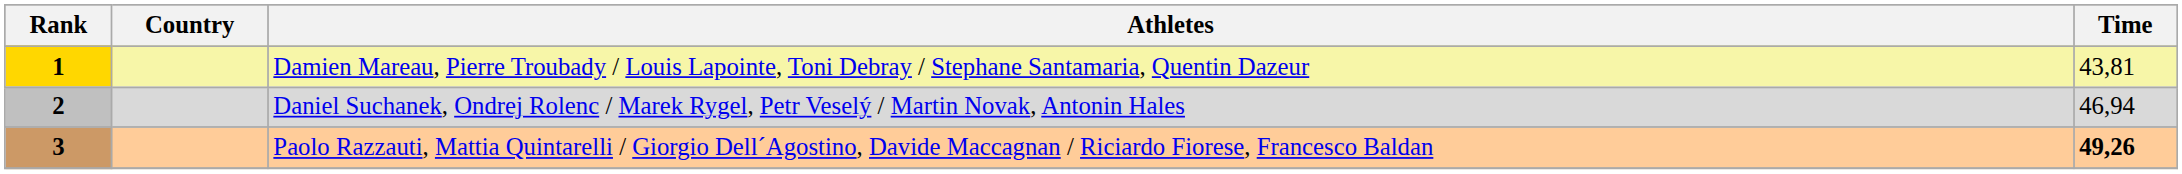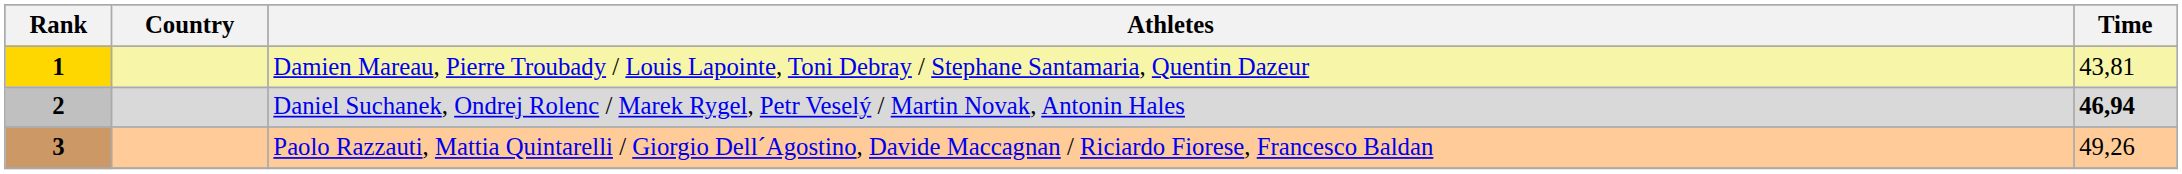(2107, 107) normal -> (2107, 107) bold
(2107, 147) bold -> (2107, 147) normal
